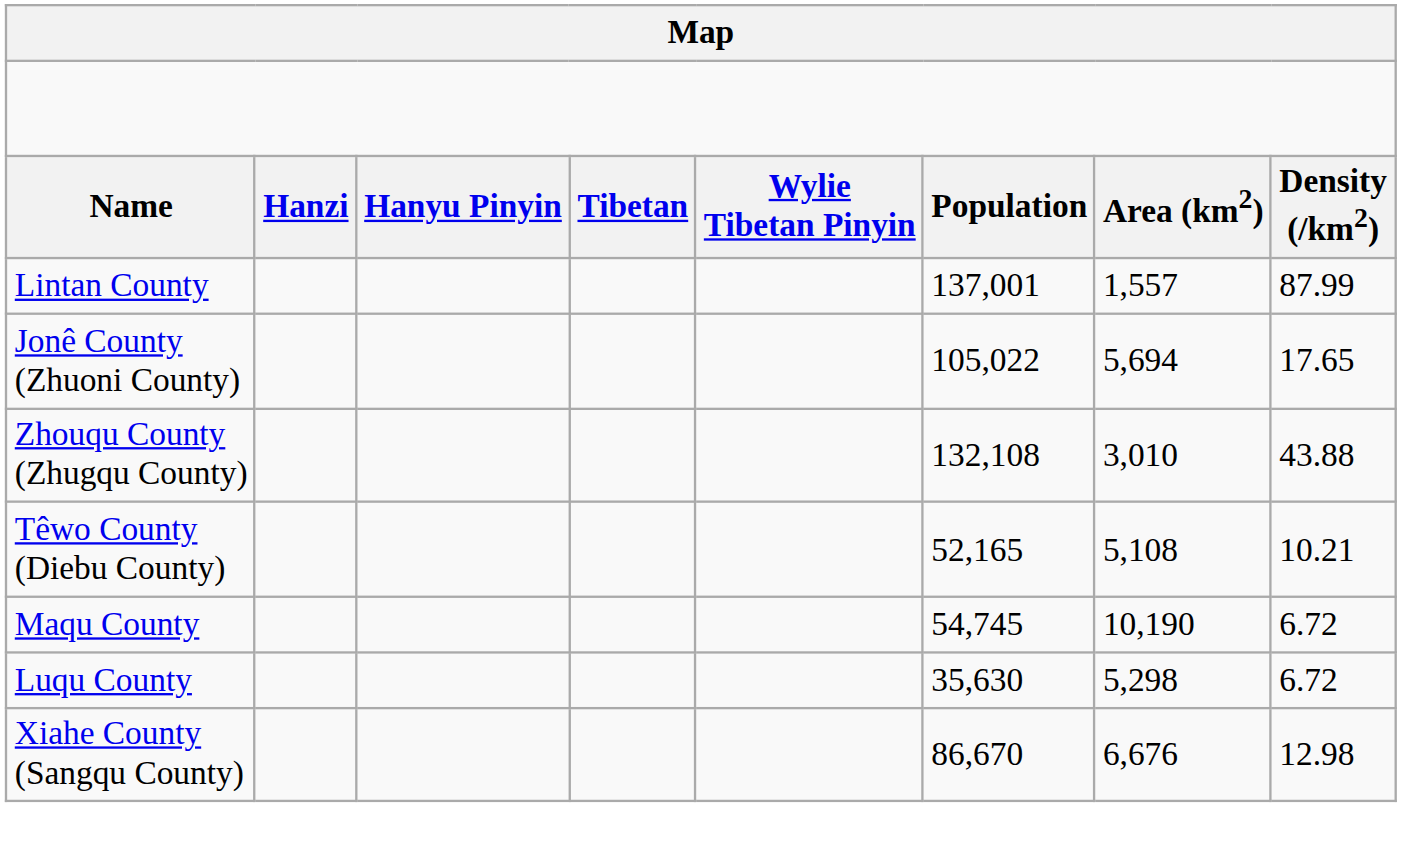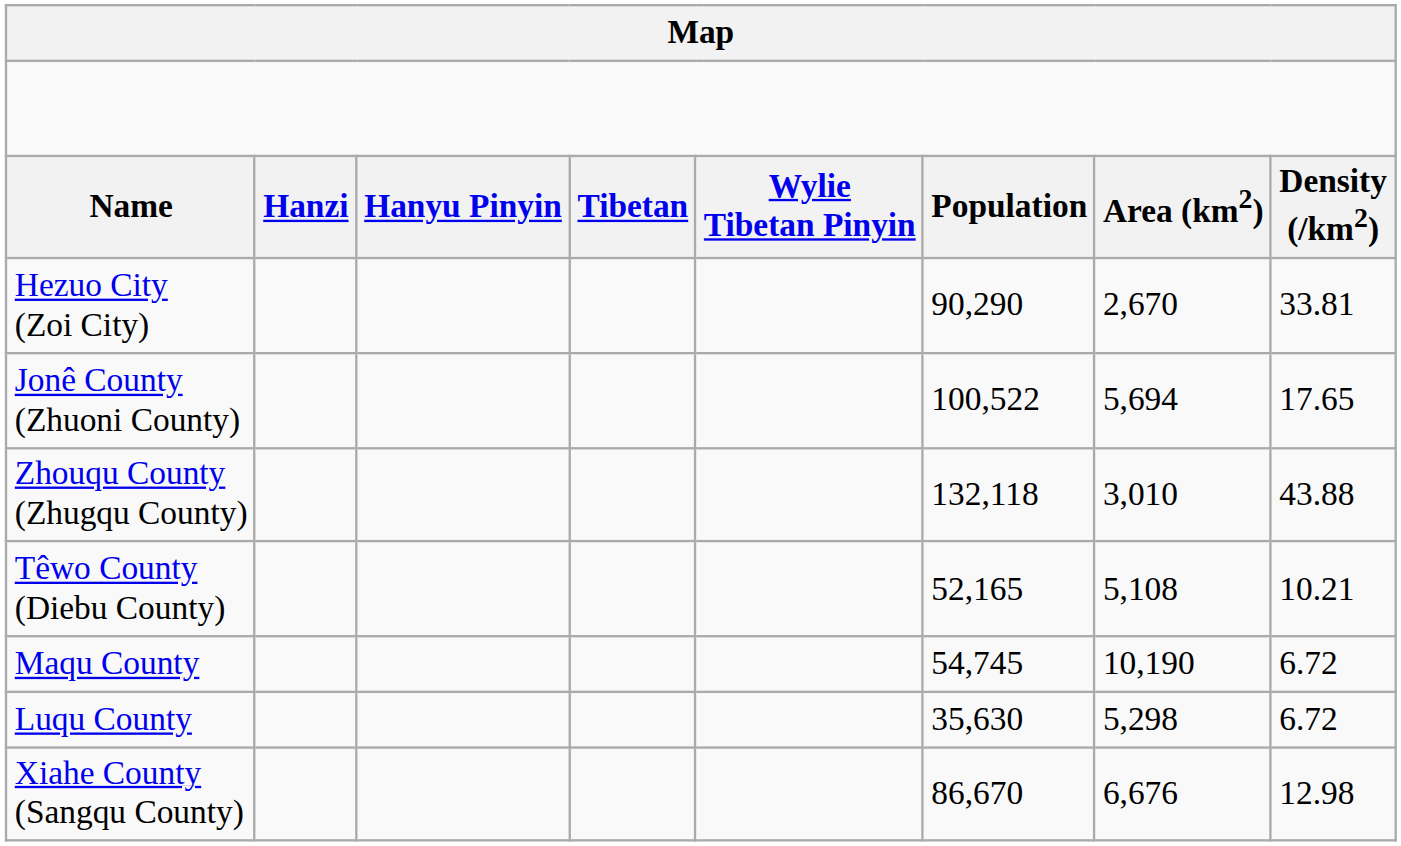+ row: (91, 304)
- row: (112, 285)
(986, 359) 105,022 -> (986, 399) 100,522
(986, 454) 132,108 -> (985, 493) 132,118
